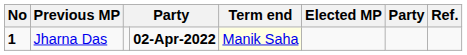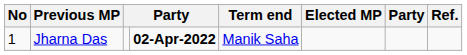(12, 38) bold -> (12, 38) normal
(260, 38) lightyellow background -> (260, 38) no background
